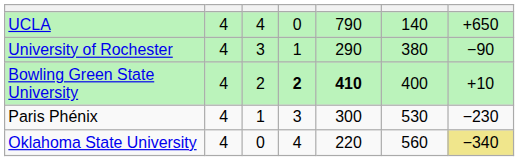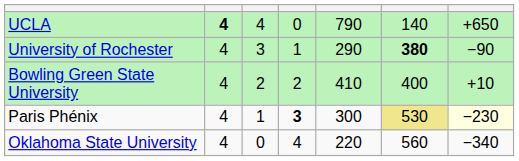(224, 24) normal -> (224, 24) bold
(415, 49) normal -> (415, 49) bold
(297, 83) bold -> (297, 83) normal
(349, 83) bold -> (349, 83) normal
(297, 117) normal -> (297, 117) bold
(415, 117) no background -> (415, 117) khaki background
(481, 117) no background -> (481, 117) lightyellow background
(481, 142) khaki background -> (481, 142) no background
